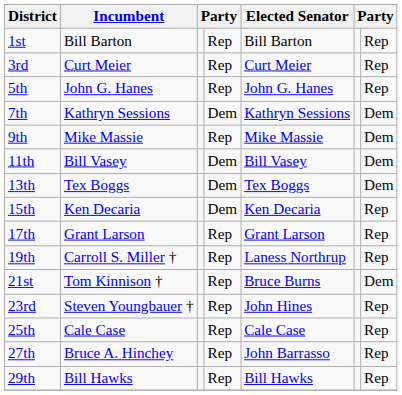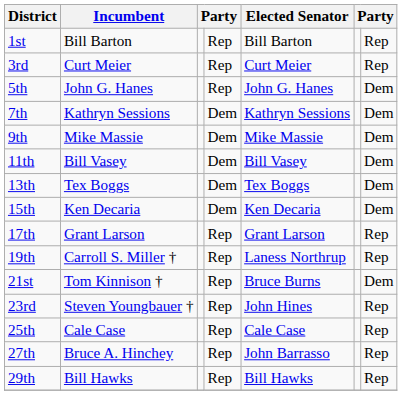(376, 88) Rep -> (379, 88) Dem
(220, 137) Rep -> (222, 137) Dem
(376, 209) Rep -> (379, 209) Dem
